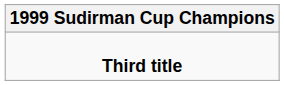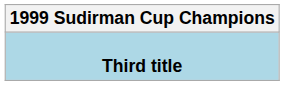(142, 66) no background -> (142, 66) lightblue background
